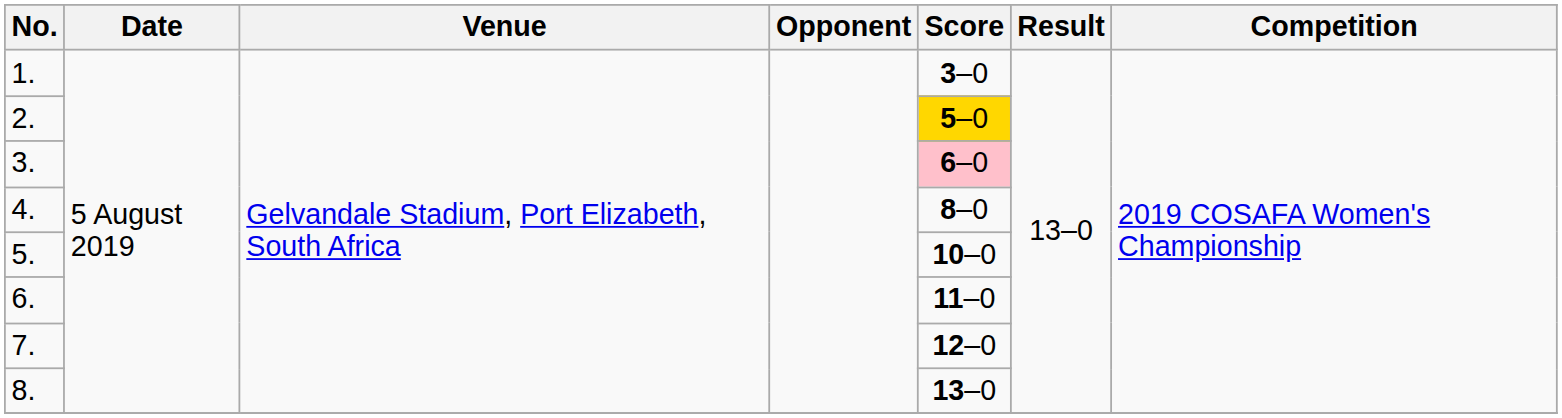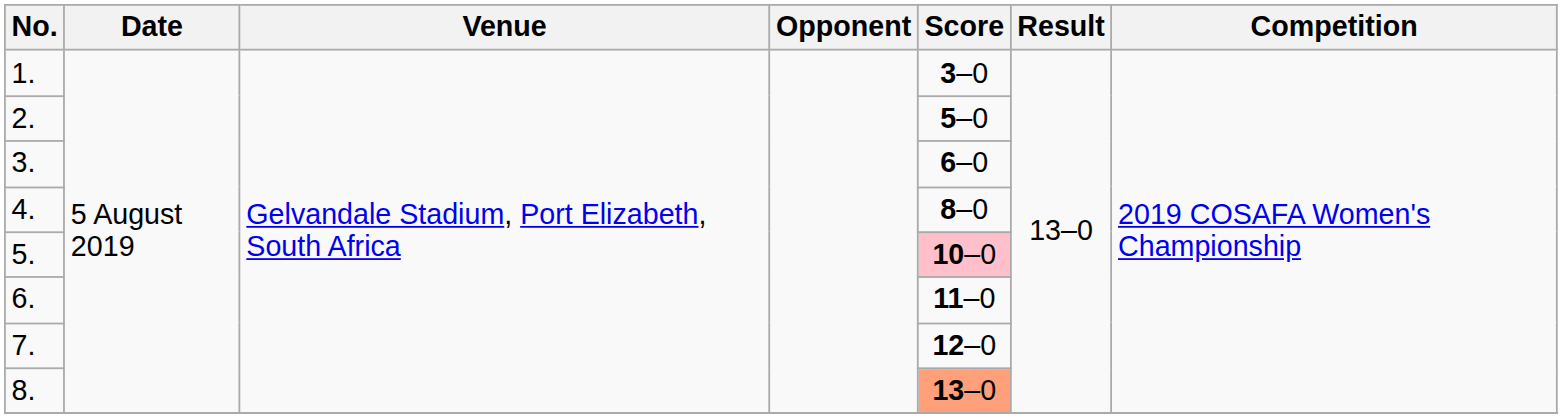(964, 118) gold background -> (964, 118) no background
(964, 163) pink background -> (964, 163) no background
(964, 254) no background -> (964, 254) pink background
(964, 390) no background -> (964, 390) lightsalmon background
